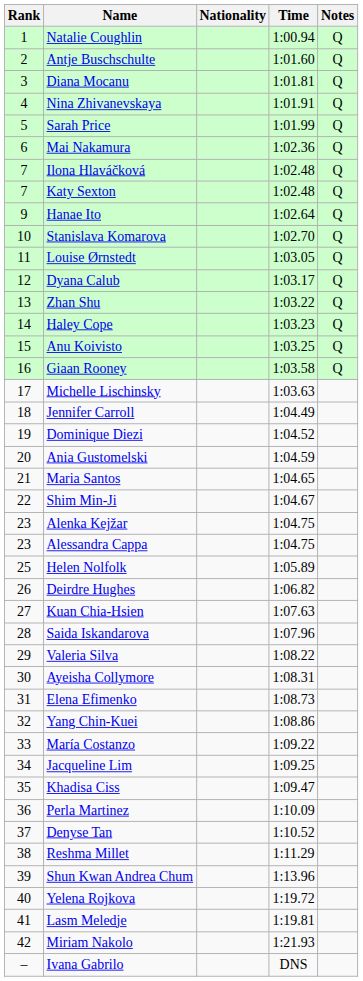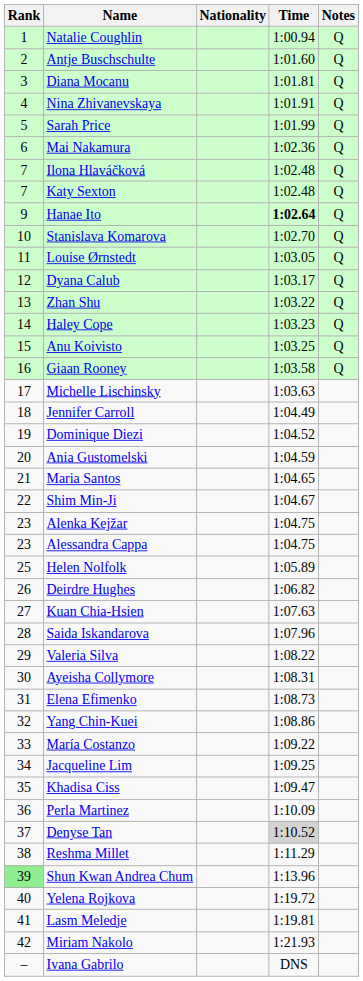(294, 214) normal -> (294, 214) bold
(294, 832) no background -> (294, 832) lightgrey background
(24, 876) no background -> (24, 876) lightgreen background
